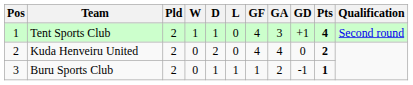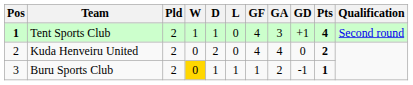(16, 32) normal -> (16, 32) bold
(195, 70) no background -> (195, 70) gold background
